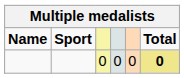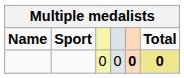(132, 62) normal -> (132, 62) bold
